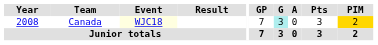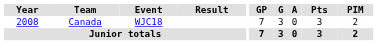(149, 22) lightyellow background -> (149, 22) no background
(281, 22) paleturquoise background -> (281, 22) no background
(355, 22) gold background -> (355, 22) no background
